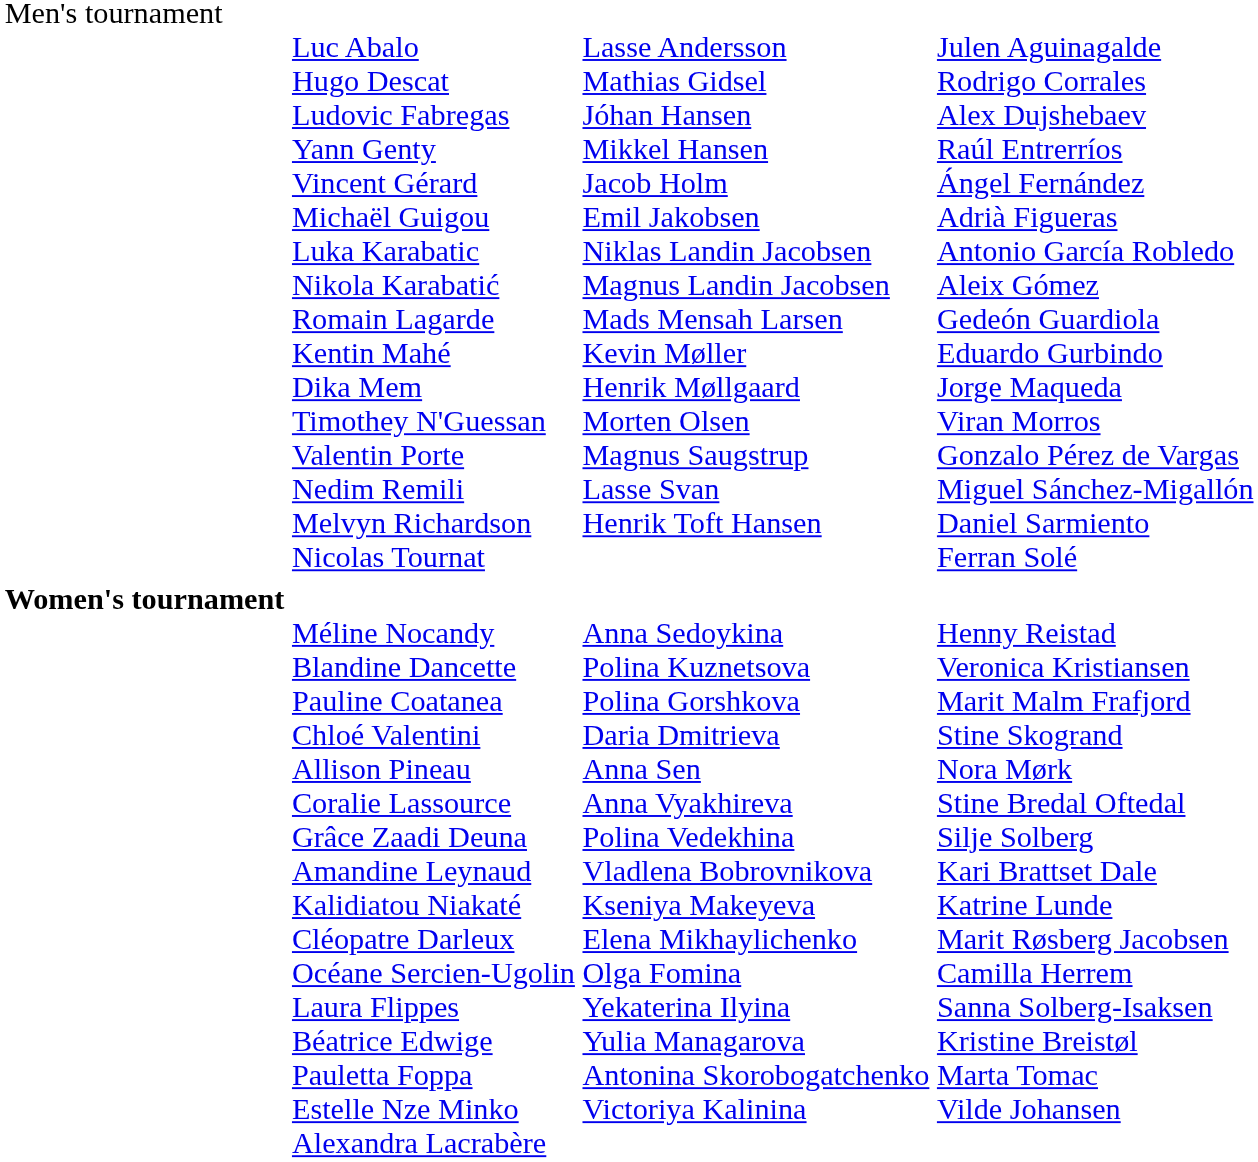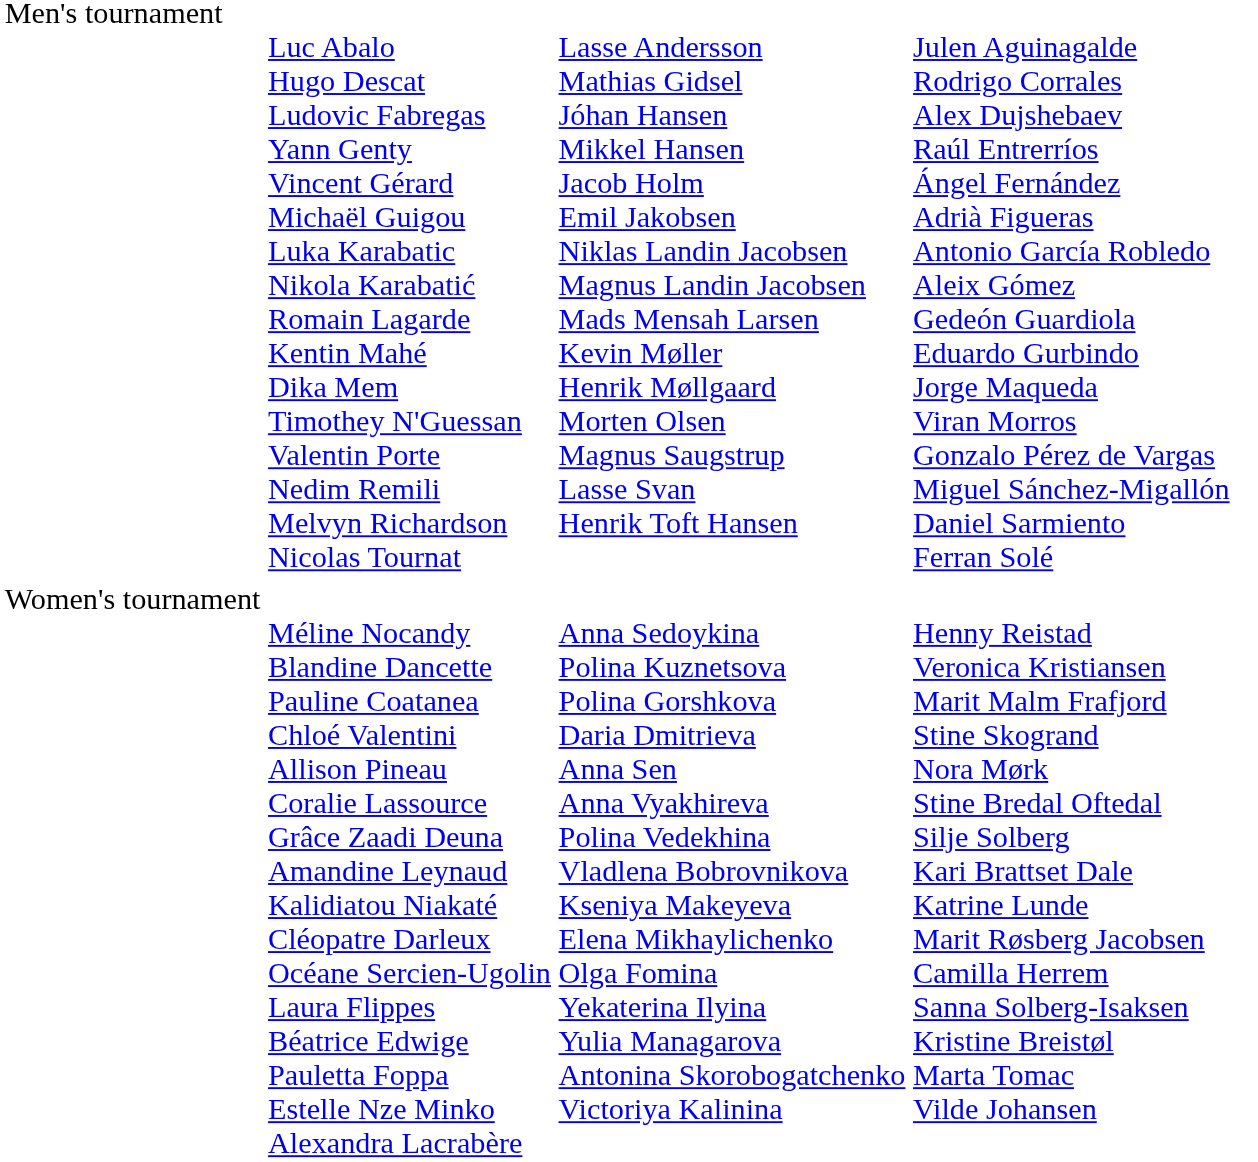(145, 599) bold -> (133, 599) normal
